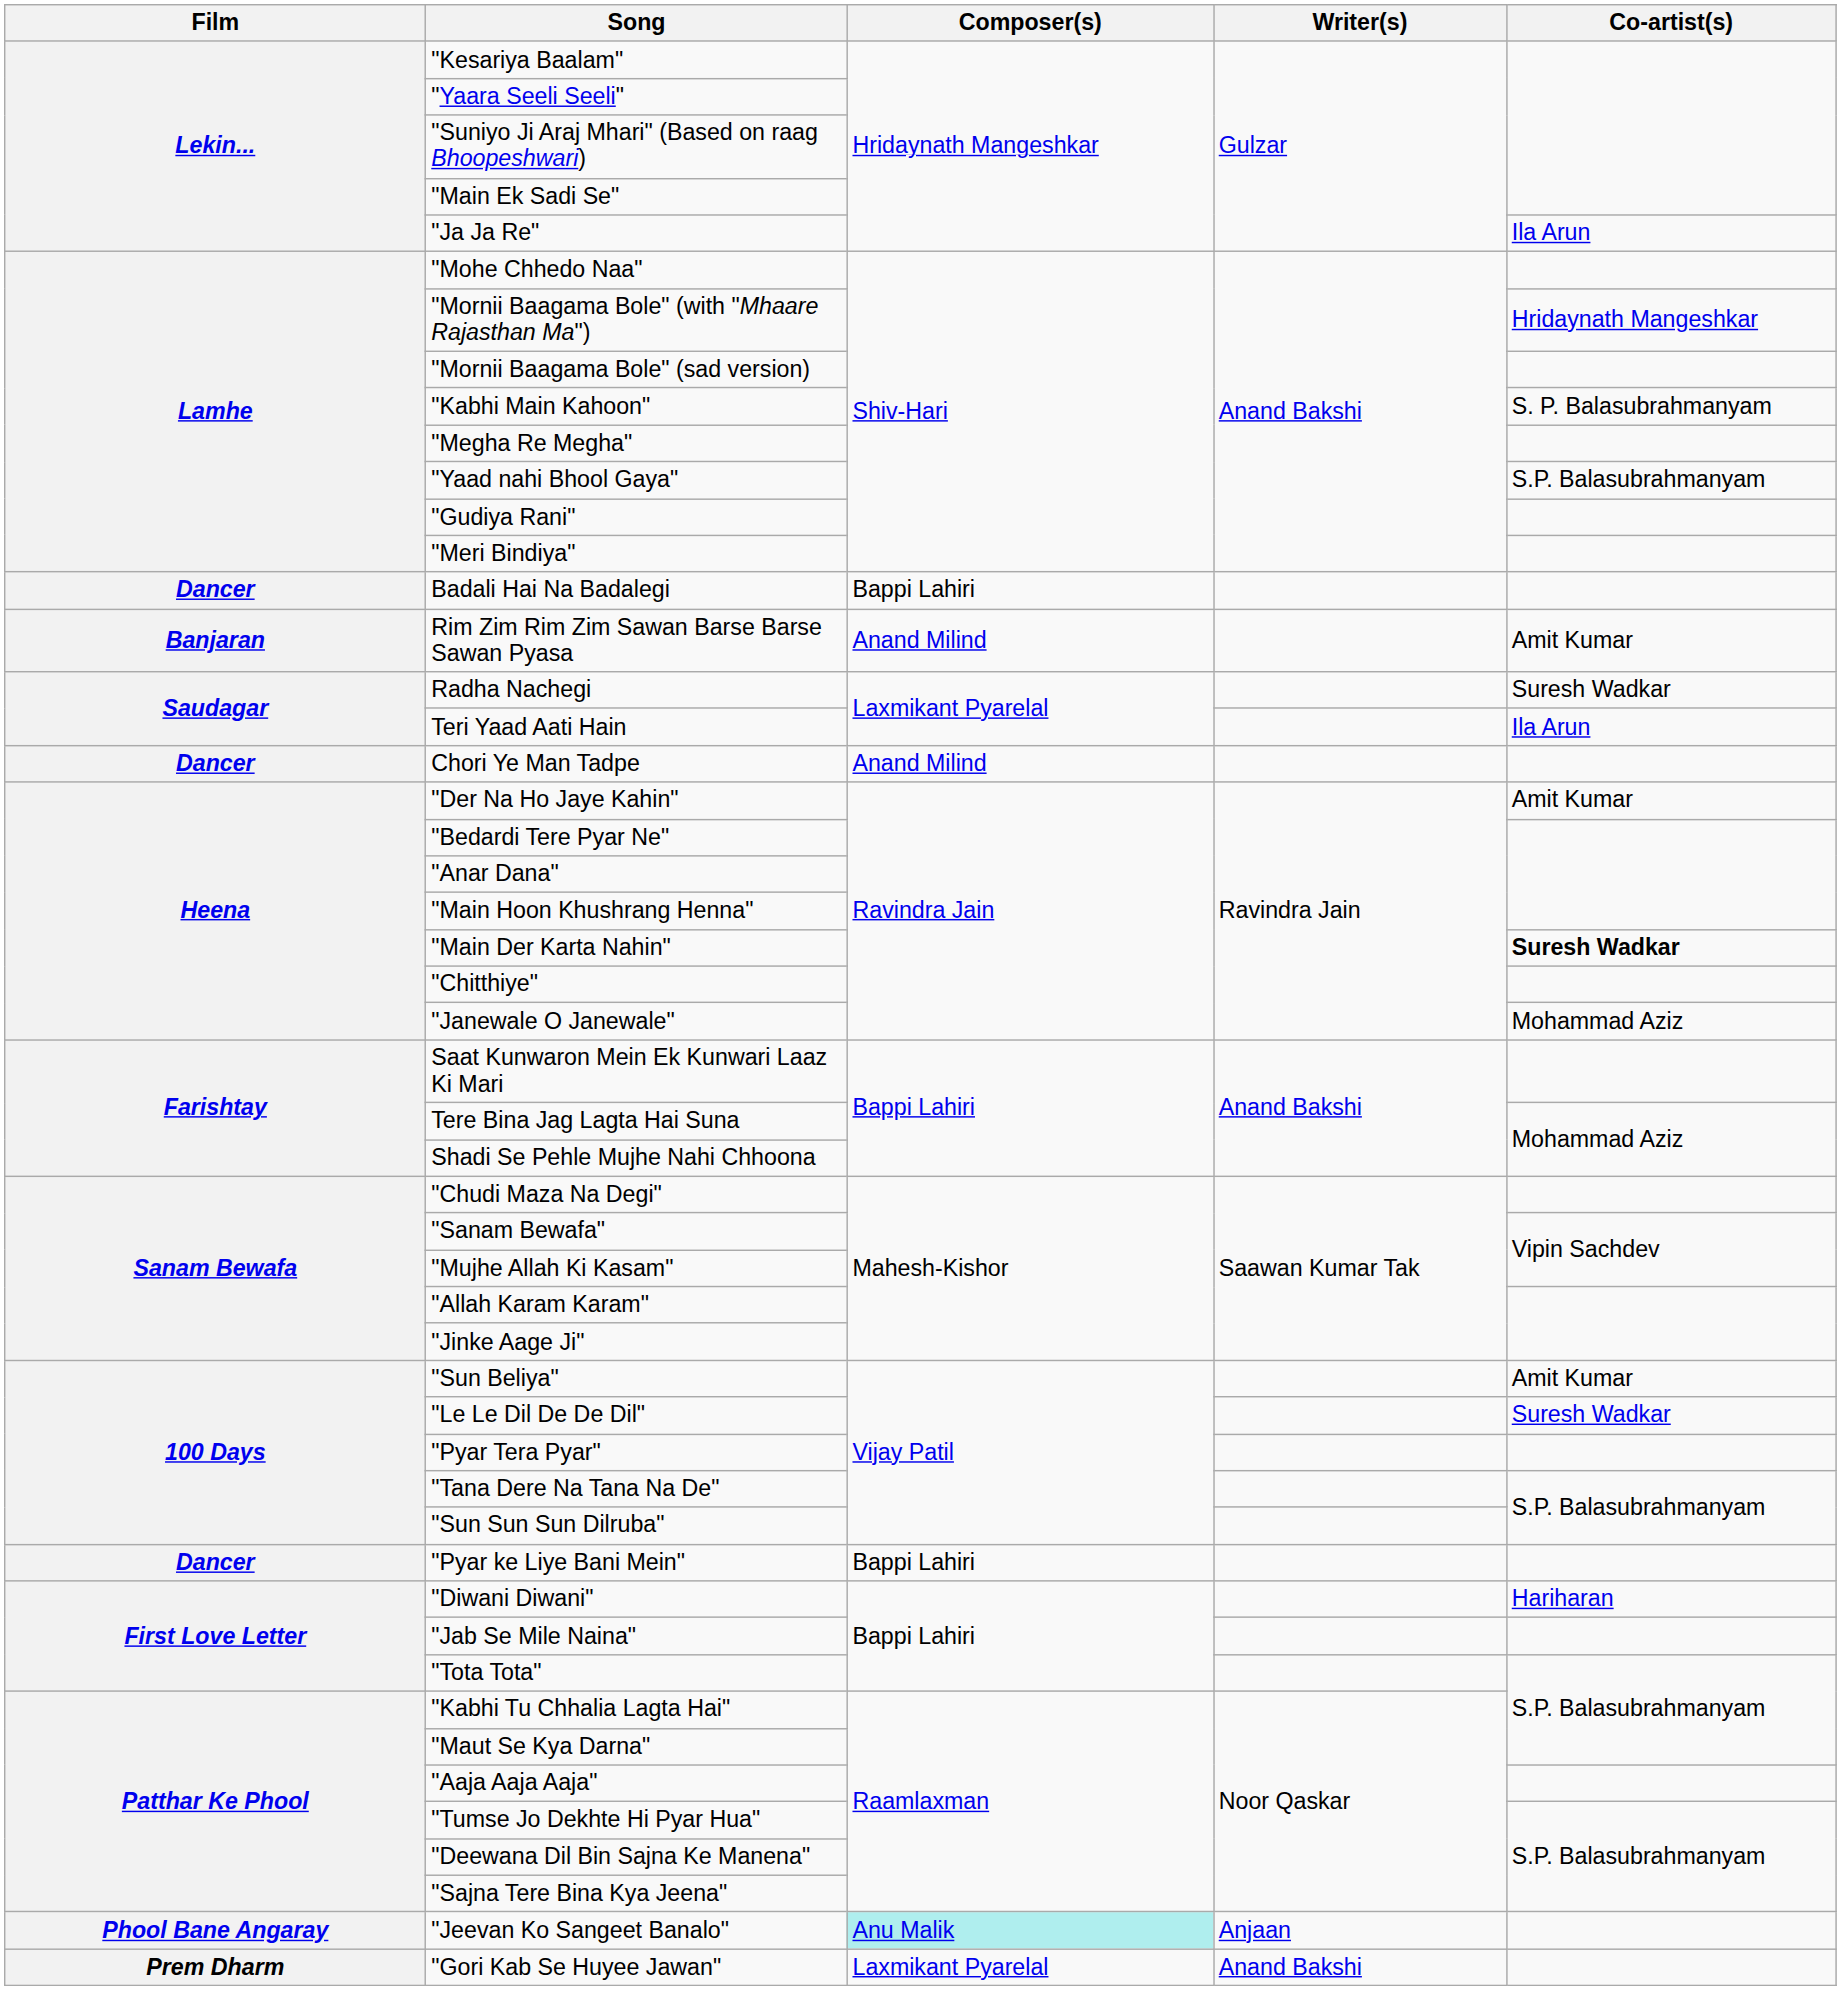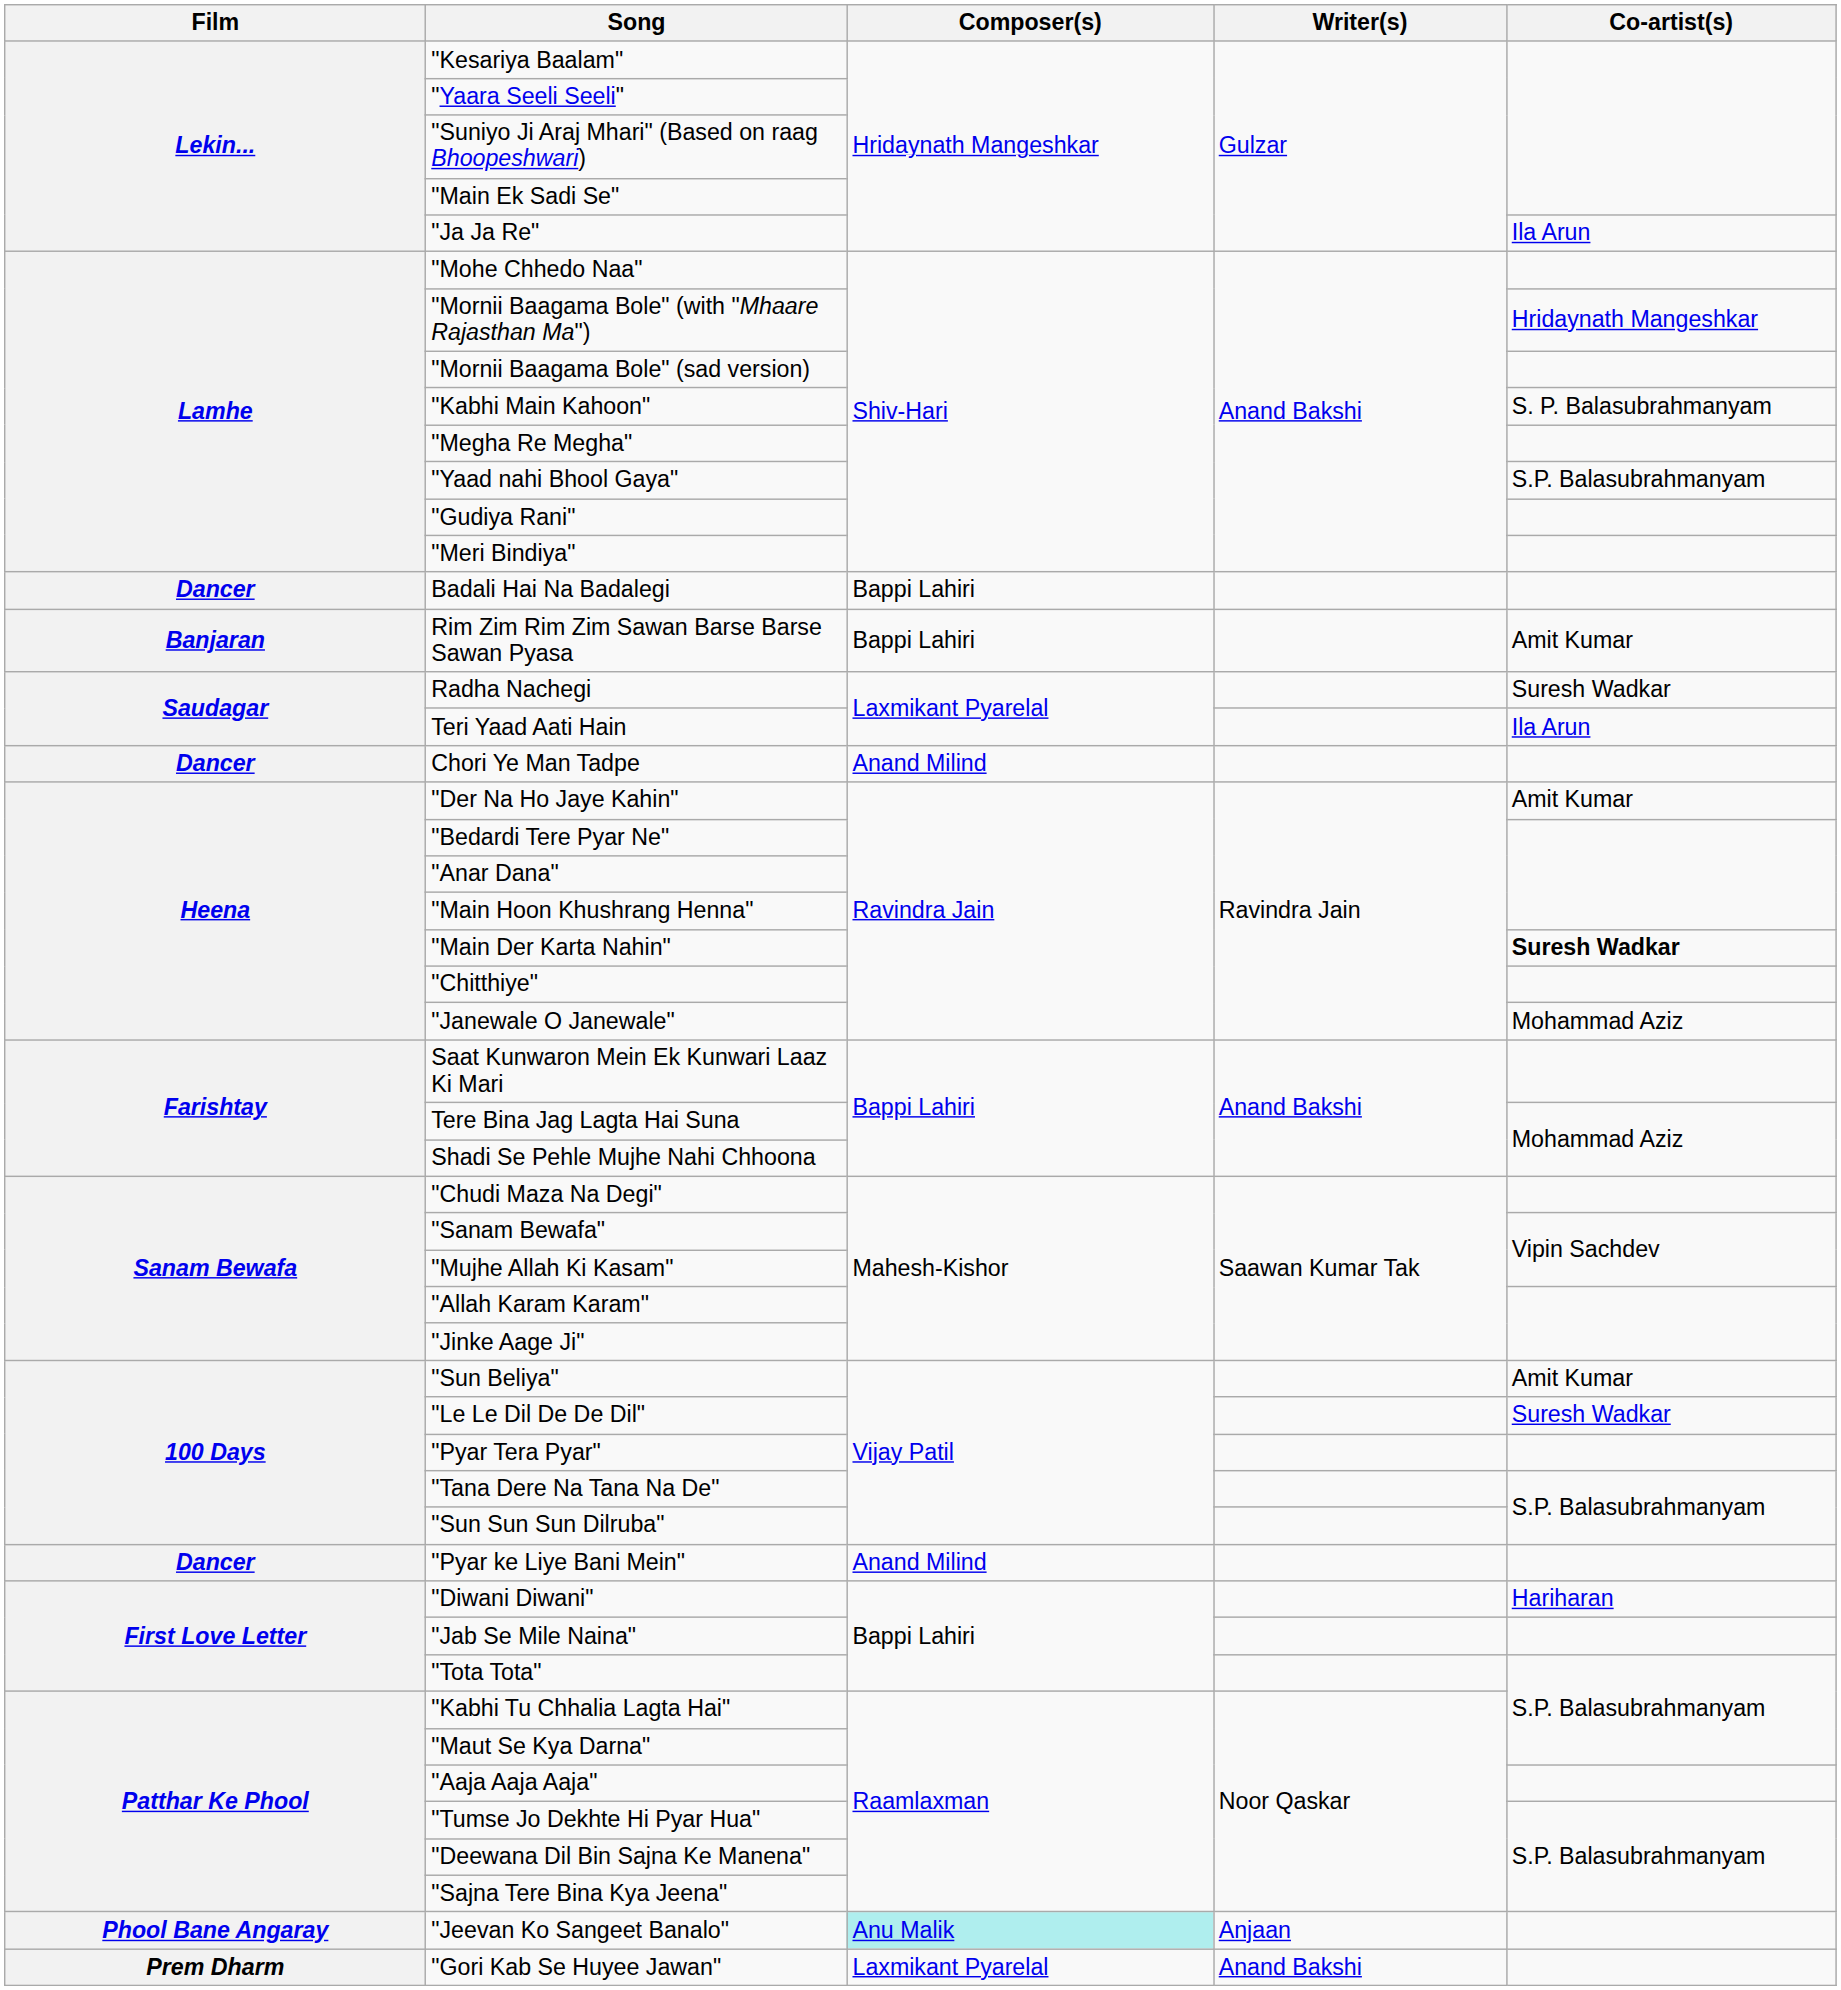(920, 640) Anand Milind -> (914, 640) Bappi Lahiri
(914, 1562) Bappi Lahiri -> (920, 1562) Anand Milind
